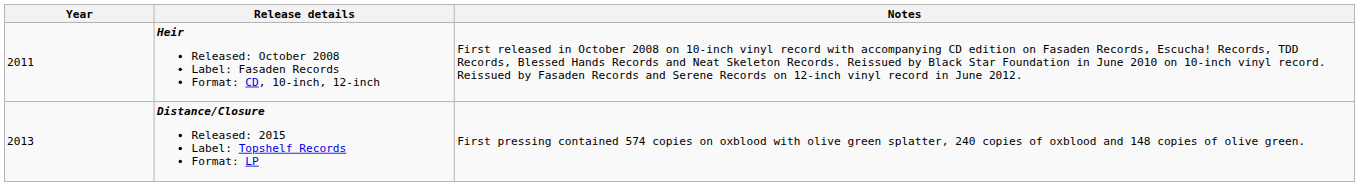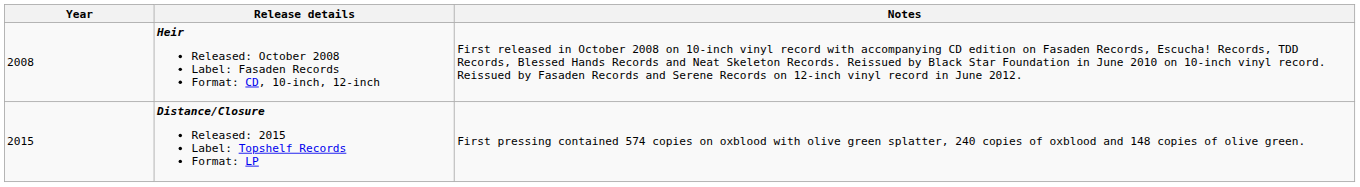(21, 62) 2011 -> (21, 62) 2008
(21, 142) 2013 -> (21, 142) 2015
